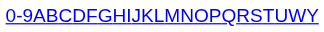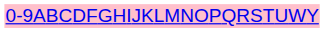(162, 15) no background -> (162, 15) pink background
